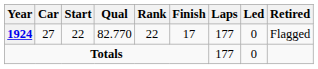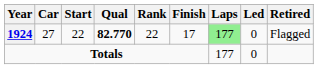(114, 34) normal -> (114, 34) bold
(224, 34) no background -> (224, 34) lightgreen background
